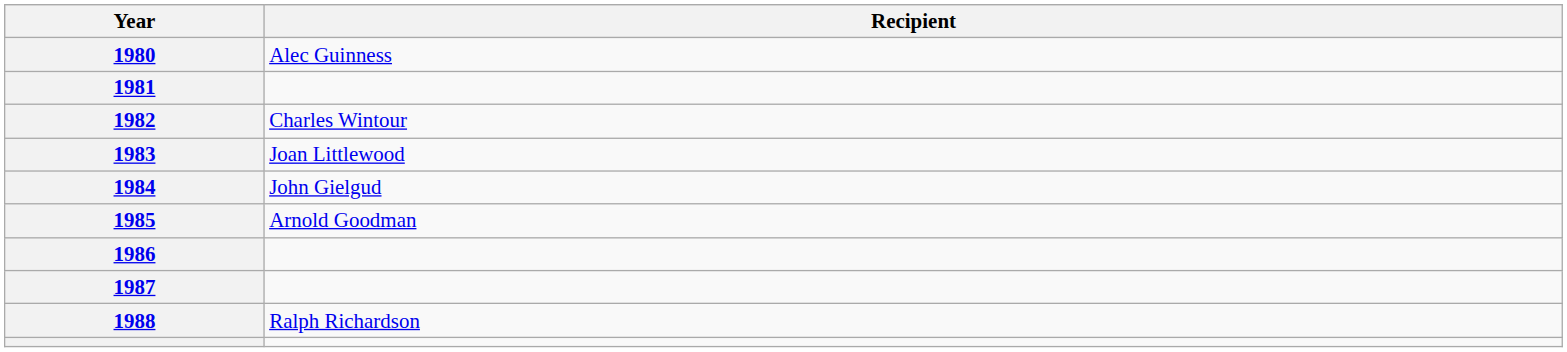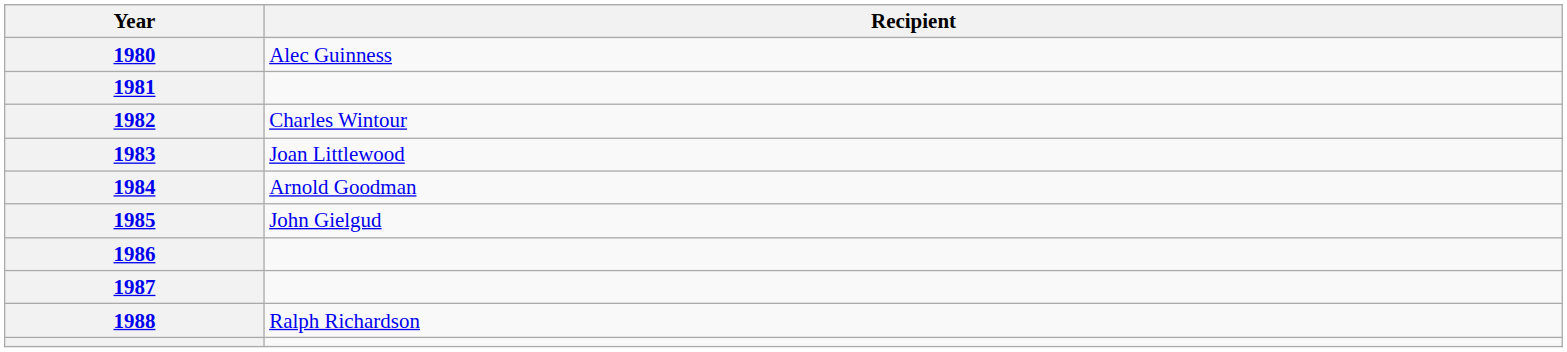(325, 187) John Gielgud -> (343, 187) Arnold Goodman
(343, 220) Arnold Goodman -> (325, 220) John Gielgud
